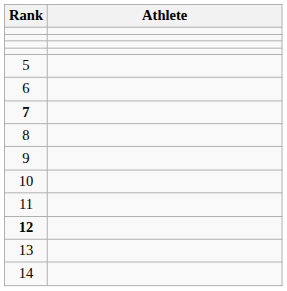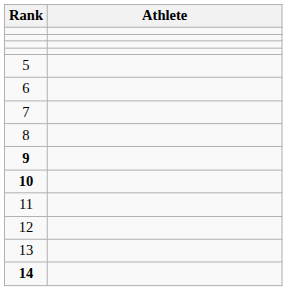(26, 112) bold -> (26, 112) normal
(26, 158) normal -> (26, 158) bold
(26, 181) normal -> (26, 181) bold
(26, 227) bold -> (26, 227) normal
(26, 273) normal -> (26, 273) bold
